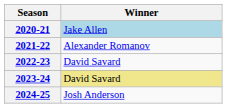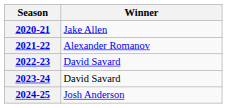(85, 29) lightblue background -> (85, 29) no background
(92, 78) khaki background -> (92, 78) no background
